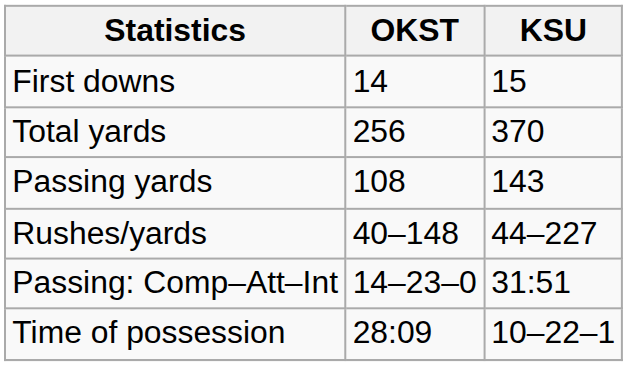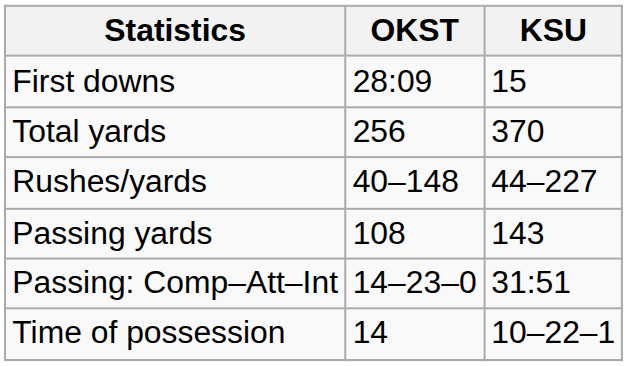(370, 81) 14 -> (393, 81) 28:09
rows swapped: (110, 232) <-> (112, 182)
(393, 333) 28:09 -> (370, 333) 14
